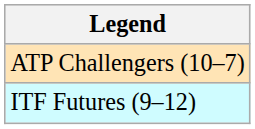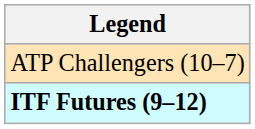(103, 102) normal -> (109, 102) bold
